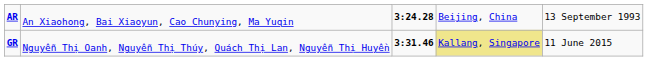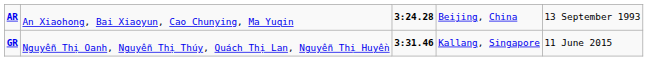(489, 43) khaki background -> (489, 43) no background
